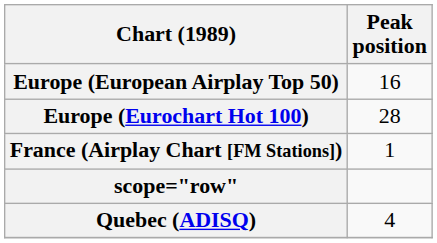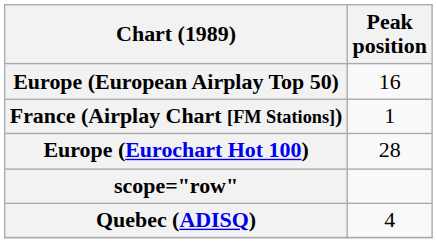rows swapped: (176, 116) <-> (176, 150)
